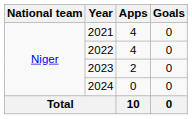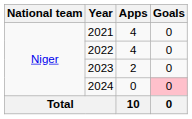(169, 86) no background -> (169, 86) pink background
